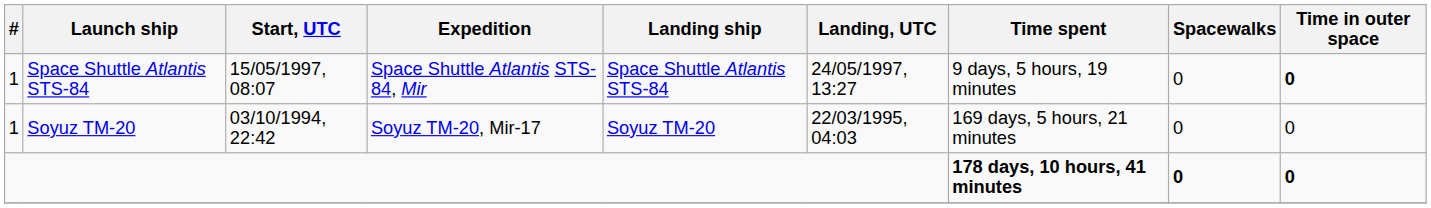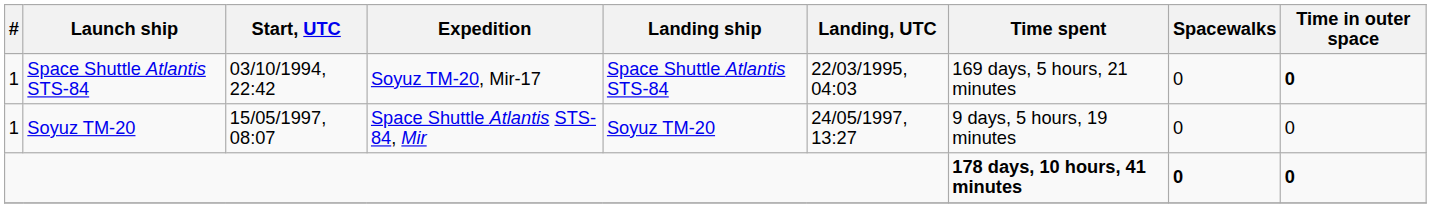(278, 78) 15/05/1997, 08:07 -> (278, 78) 03/10/1994, 22:42
(483, 78) Space Shuttle Atlantis STS-84, Mir -> (456, 78) Soyuz TM-20, Mir-17
(859, 78) 24/05/1997, 13:27 -> (859, 78) 22/03/1995, 04:03
(1030, 78) 9 days, 5 hours, 19 minutes -> (1040, 78) 169 days, 5 hours, 21 minutes
(278, 128) 03/10/1994, 22:42 -> (278, 128) 15/05/1997, 08:07
(456, 128) Soyuz TM-20, Mir-17 -> (483, 128) Space Shuttle Atlantis STS-84, Mir
(859, 128) 22/03/1995, 04:03 -> (859, 128) 24/05/1997, 13:27
(1040, 128) 169 days, 5 hours, 21 minutes -> (1030, 128) 9 days, 5 hours, 19 minutes
